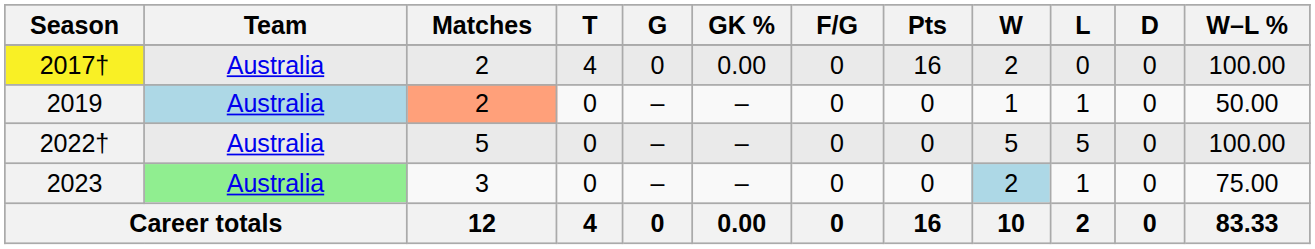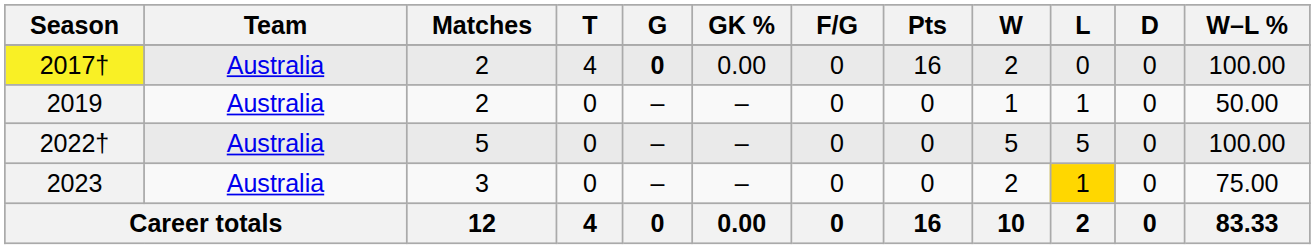(657, 65) normal -> (657, 65) bold
(275, 104) lightblue background -> (275, 104) no background
(482, 104) lightsalmon background -> (482, 104) no background
(275, 183) lightgreen background -> (275, 183) no background
(1011, 183) lightblue background -> (1011, 183) no background
(1083, 183) no background -> (1083, 183) gold background
